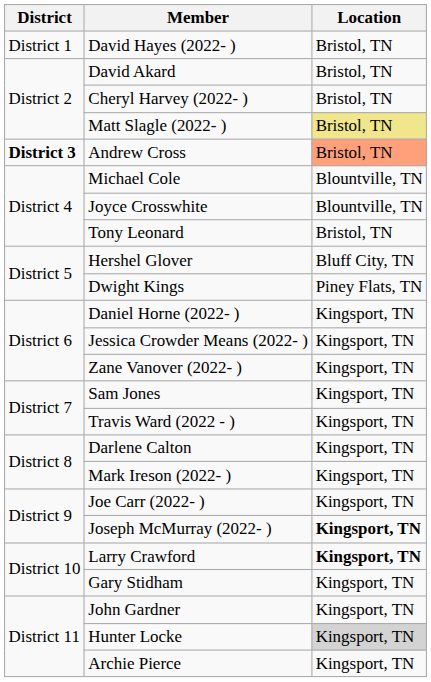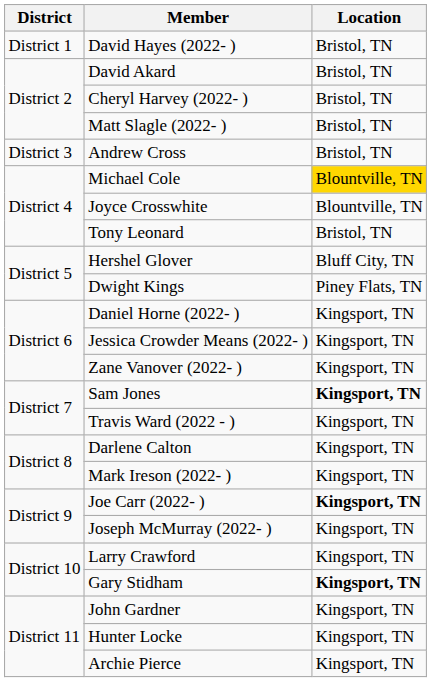(354, 125) khaki background -> (354, 125) no background
(42, 152) bold -> (40, 152) normal
(354, 152) lightsalmon background -> (354, 152) no background
(369, 179) no background -> (369, 179) gold background
(365, 394) normal -> (368, 394) bold
(365, 502) normal -> (368, 502) bold
(368, 529) bold -> (365, 529) normal
(368, 555) bold -> (365, 555) normal
(365, 582) normal -> (368, 582) bold
(365, 636) lightgrey background -> (365, 636) no background
